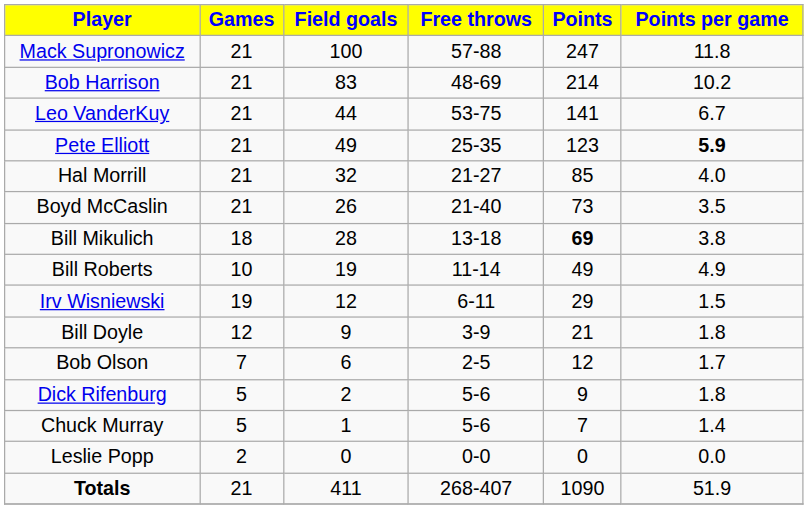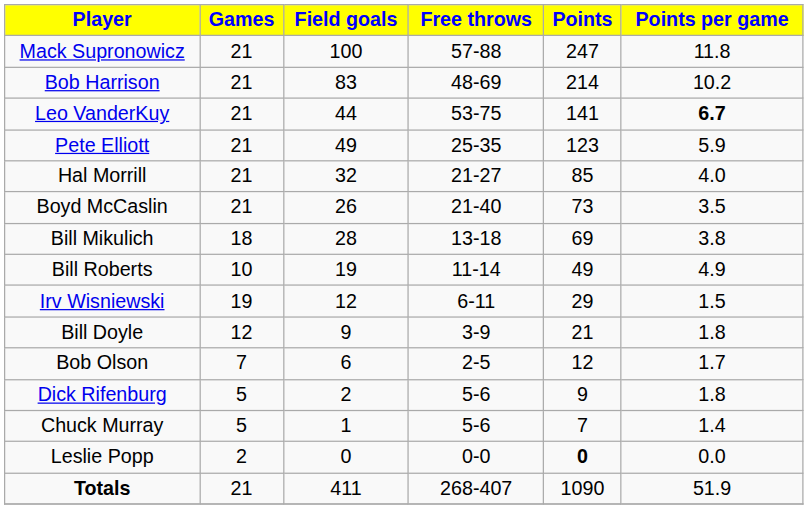(712, 113) normal -> (712, 113) bold
(712, 144) bold -> (712, 144) normal
(582, 238) bold -> (582, 238) normal
(582, 457) normal -> (582, 457) bold
